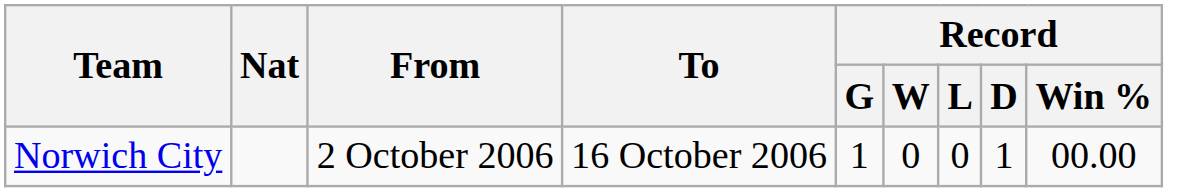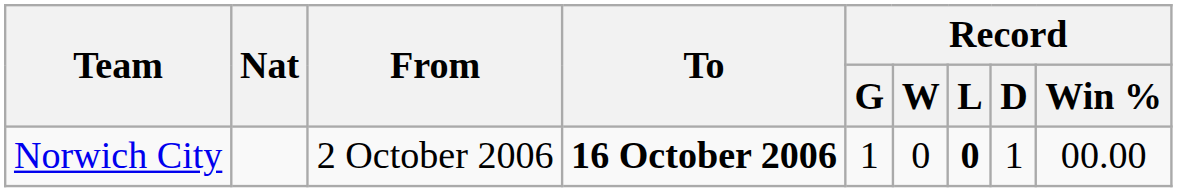(699, 155) normal -> (704, 155) bold
(960, 155) normal -> (970, 155) bold
